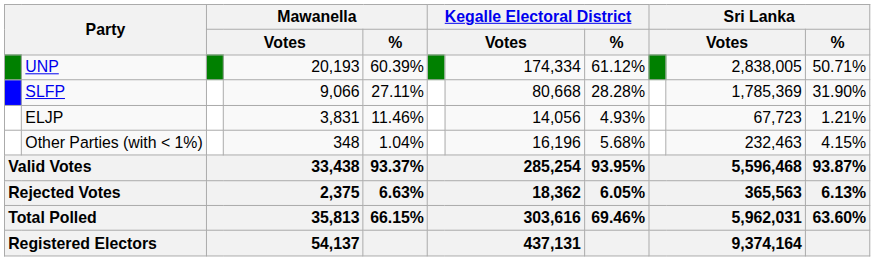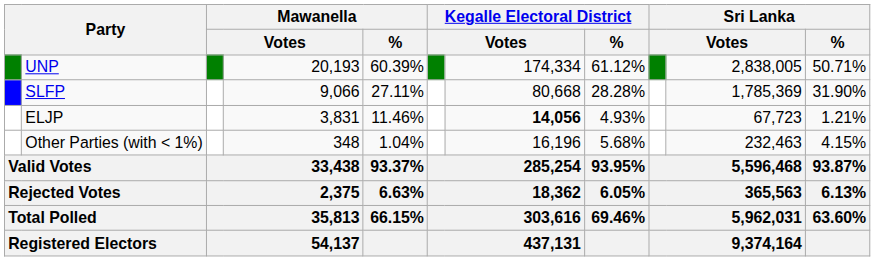(557, 117) normal -> (557, 117) bold
